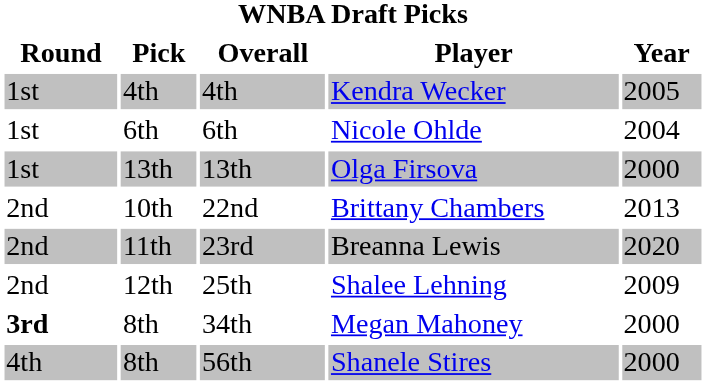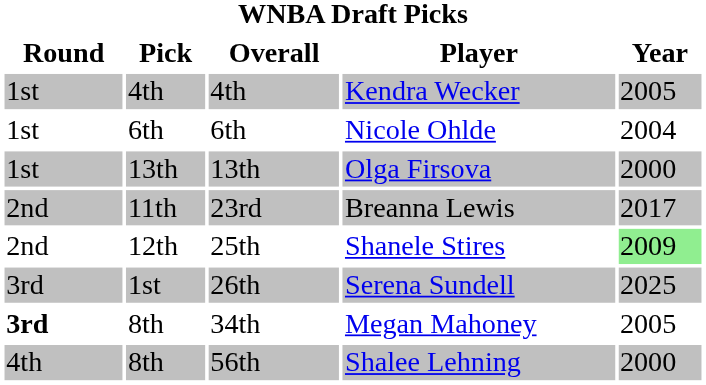- row: (230, 207)
(652, 246) 2020 -> (648, 207) 2017
(419, 284) Shalee Lehning -> (425, 246) Shanele Stires
(652, 284) no background -> (648, 246) lightgreen background
+ row: (235, 284)
(652, 323) 2000 -> (648, 323) 2005
(411, 362) Shanele Stires -> (433, 362) Shalee Lehning
